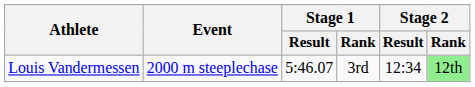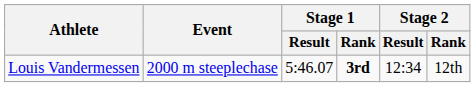(358, 68) normal -> (358, 68) bold
(448, 68) lightgreen background -> (448, 68) no background
